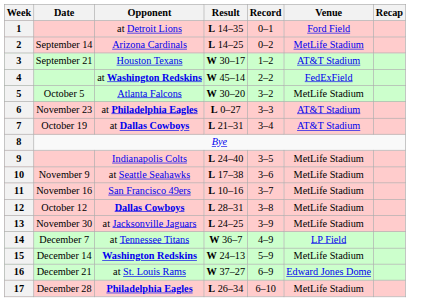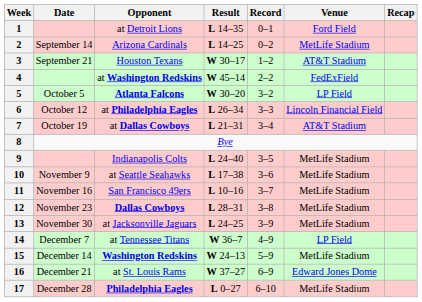(150, 93) normal -> (150, 93) bold
(329, 93) MetLife Stadium -> (334, 93) LP Field
(64, 110) November 23 -> (64, 110) October 12
(226, 110) L 0–27 -> (226, 110) L 26–34
(329, 110) AT&T Stadium -> (334, 110) Lincoln Financial Field
(64, 207) October 12 -> (64, 207) November 23
(226, 288) L 26–34 -> (226, 288) L 0–27
